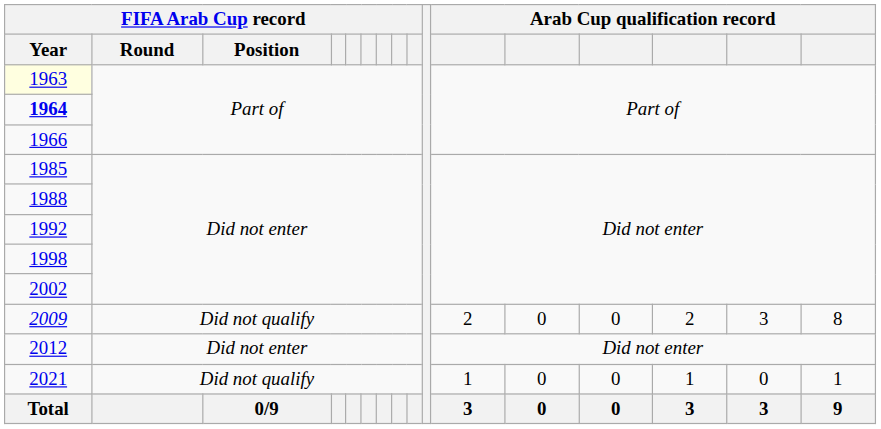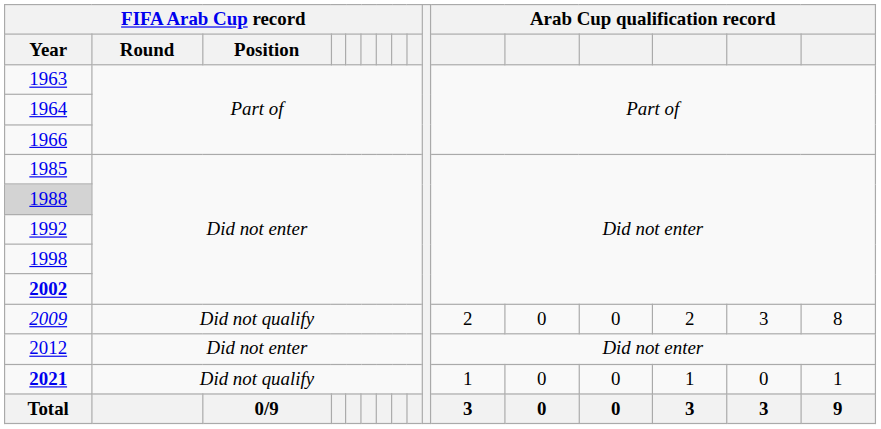(48, 79) lightyellow background -> (48, 79) no background
(48, 109) bold -> (48, 109) normal
(48, 199) no background -> (48, 199) lightgrey background
(48, 288) normal -> (48, 288) bold
(48, 378) normal -> (48, 378) bold
